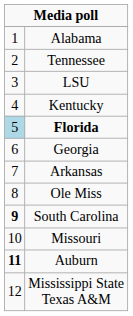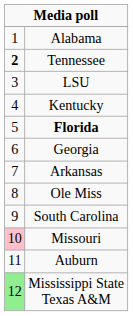(15, 60) normal -> (15, 60) bold
(15, 127) lightblue background -> (15, 127) no background
(15, 216) bold -> (15, 216) normal
(15, 238) no background -> (15, 238) pink background
(15, 261) bold -> (15, 261) normal
(15, 291) no background -> (15, 291) lightgreen background
